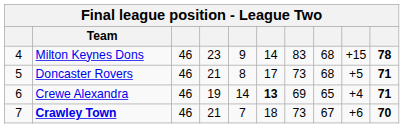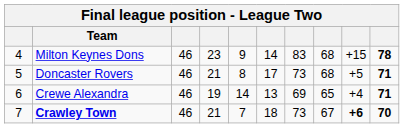(271, 94) bold -> (271, 94) normal
(356, 113) normal -> (356, 113) bold
